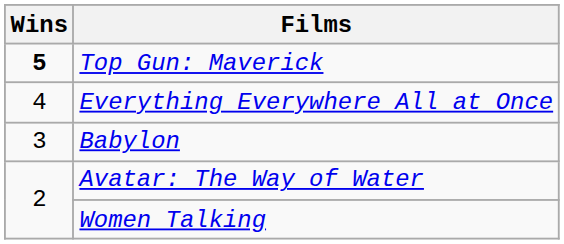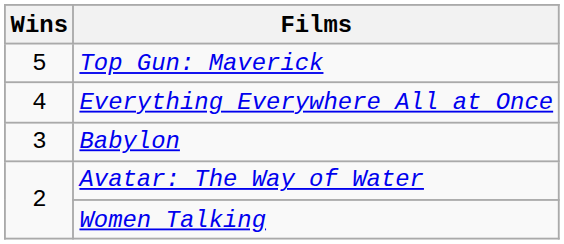(39, 63) bold -> (39, 63) normal
